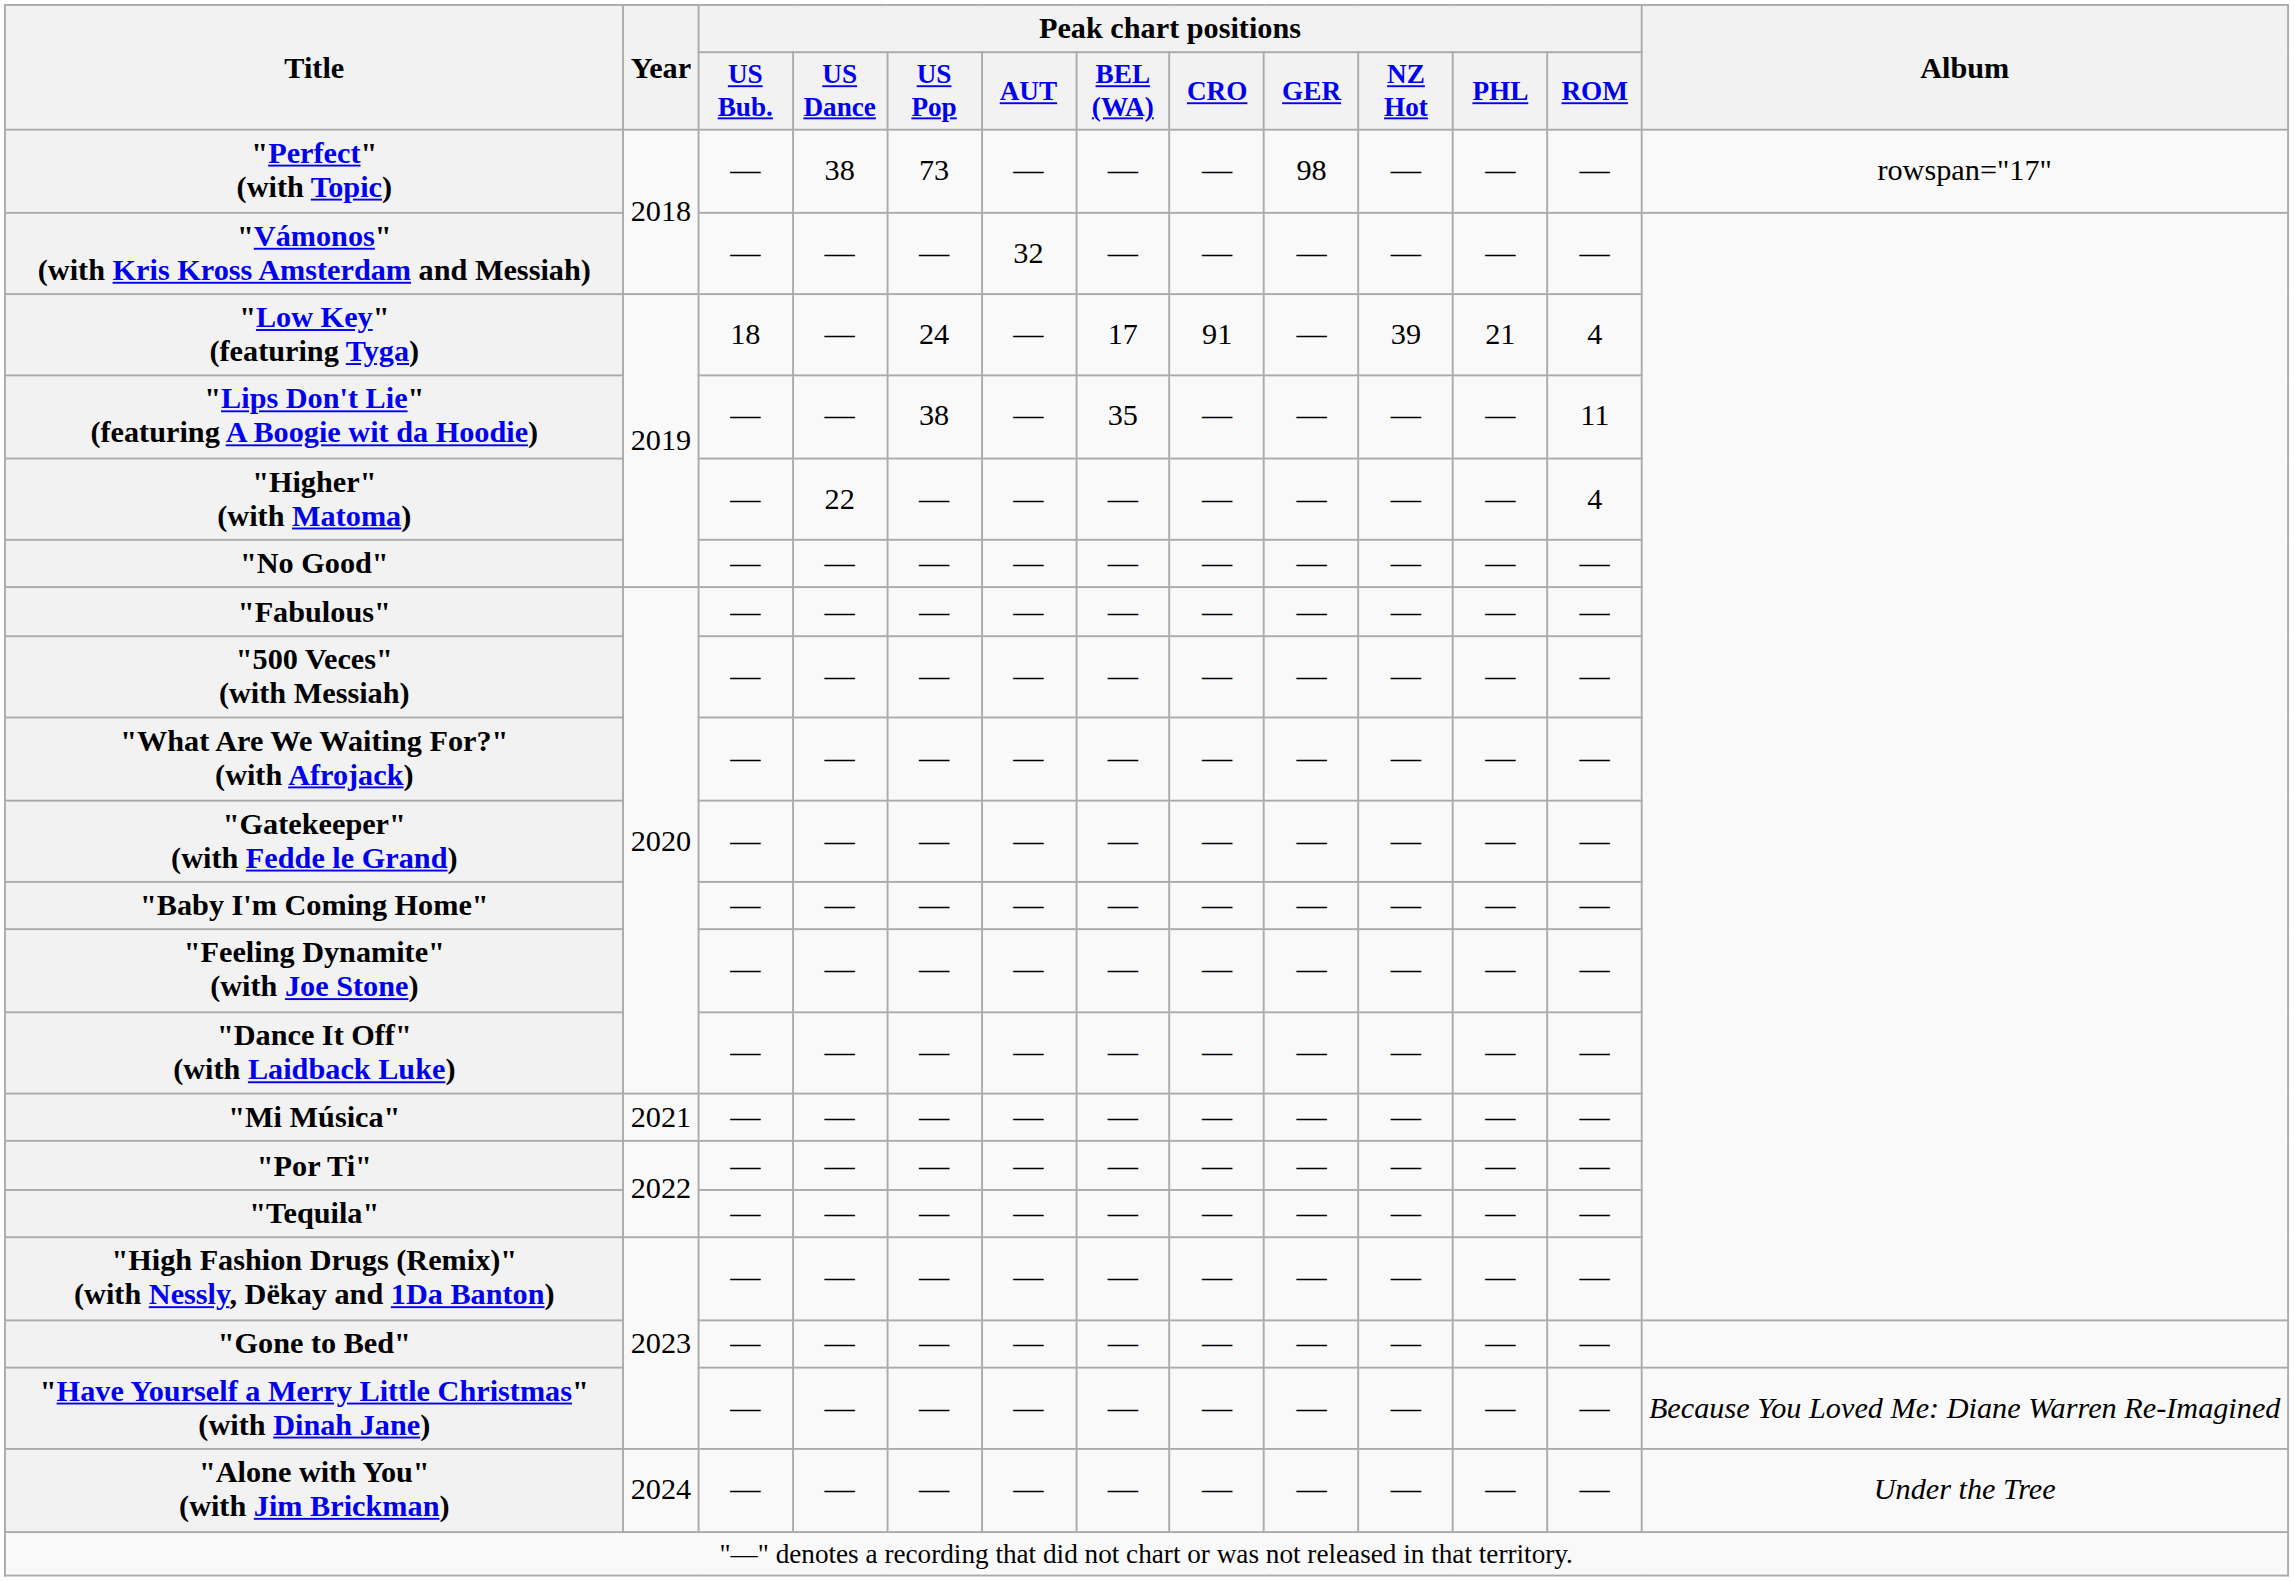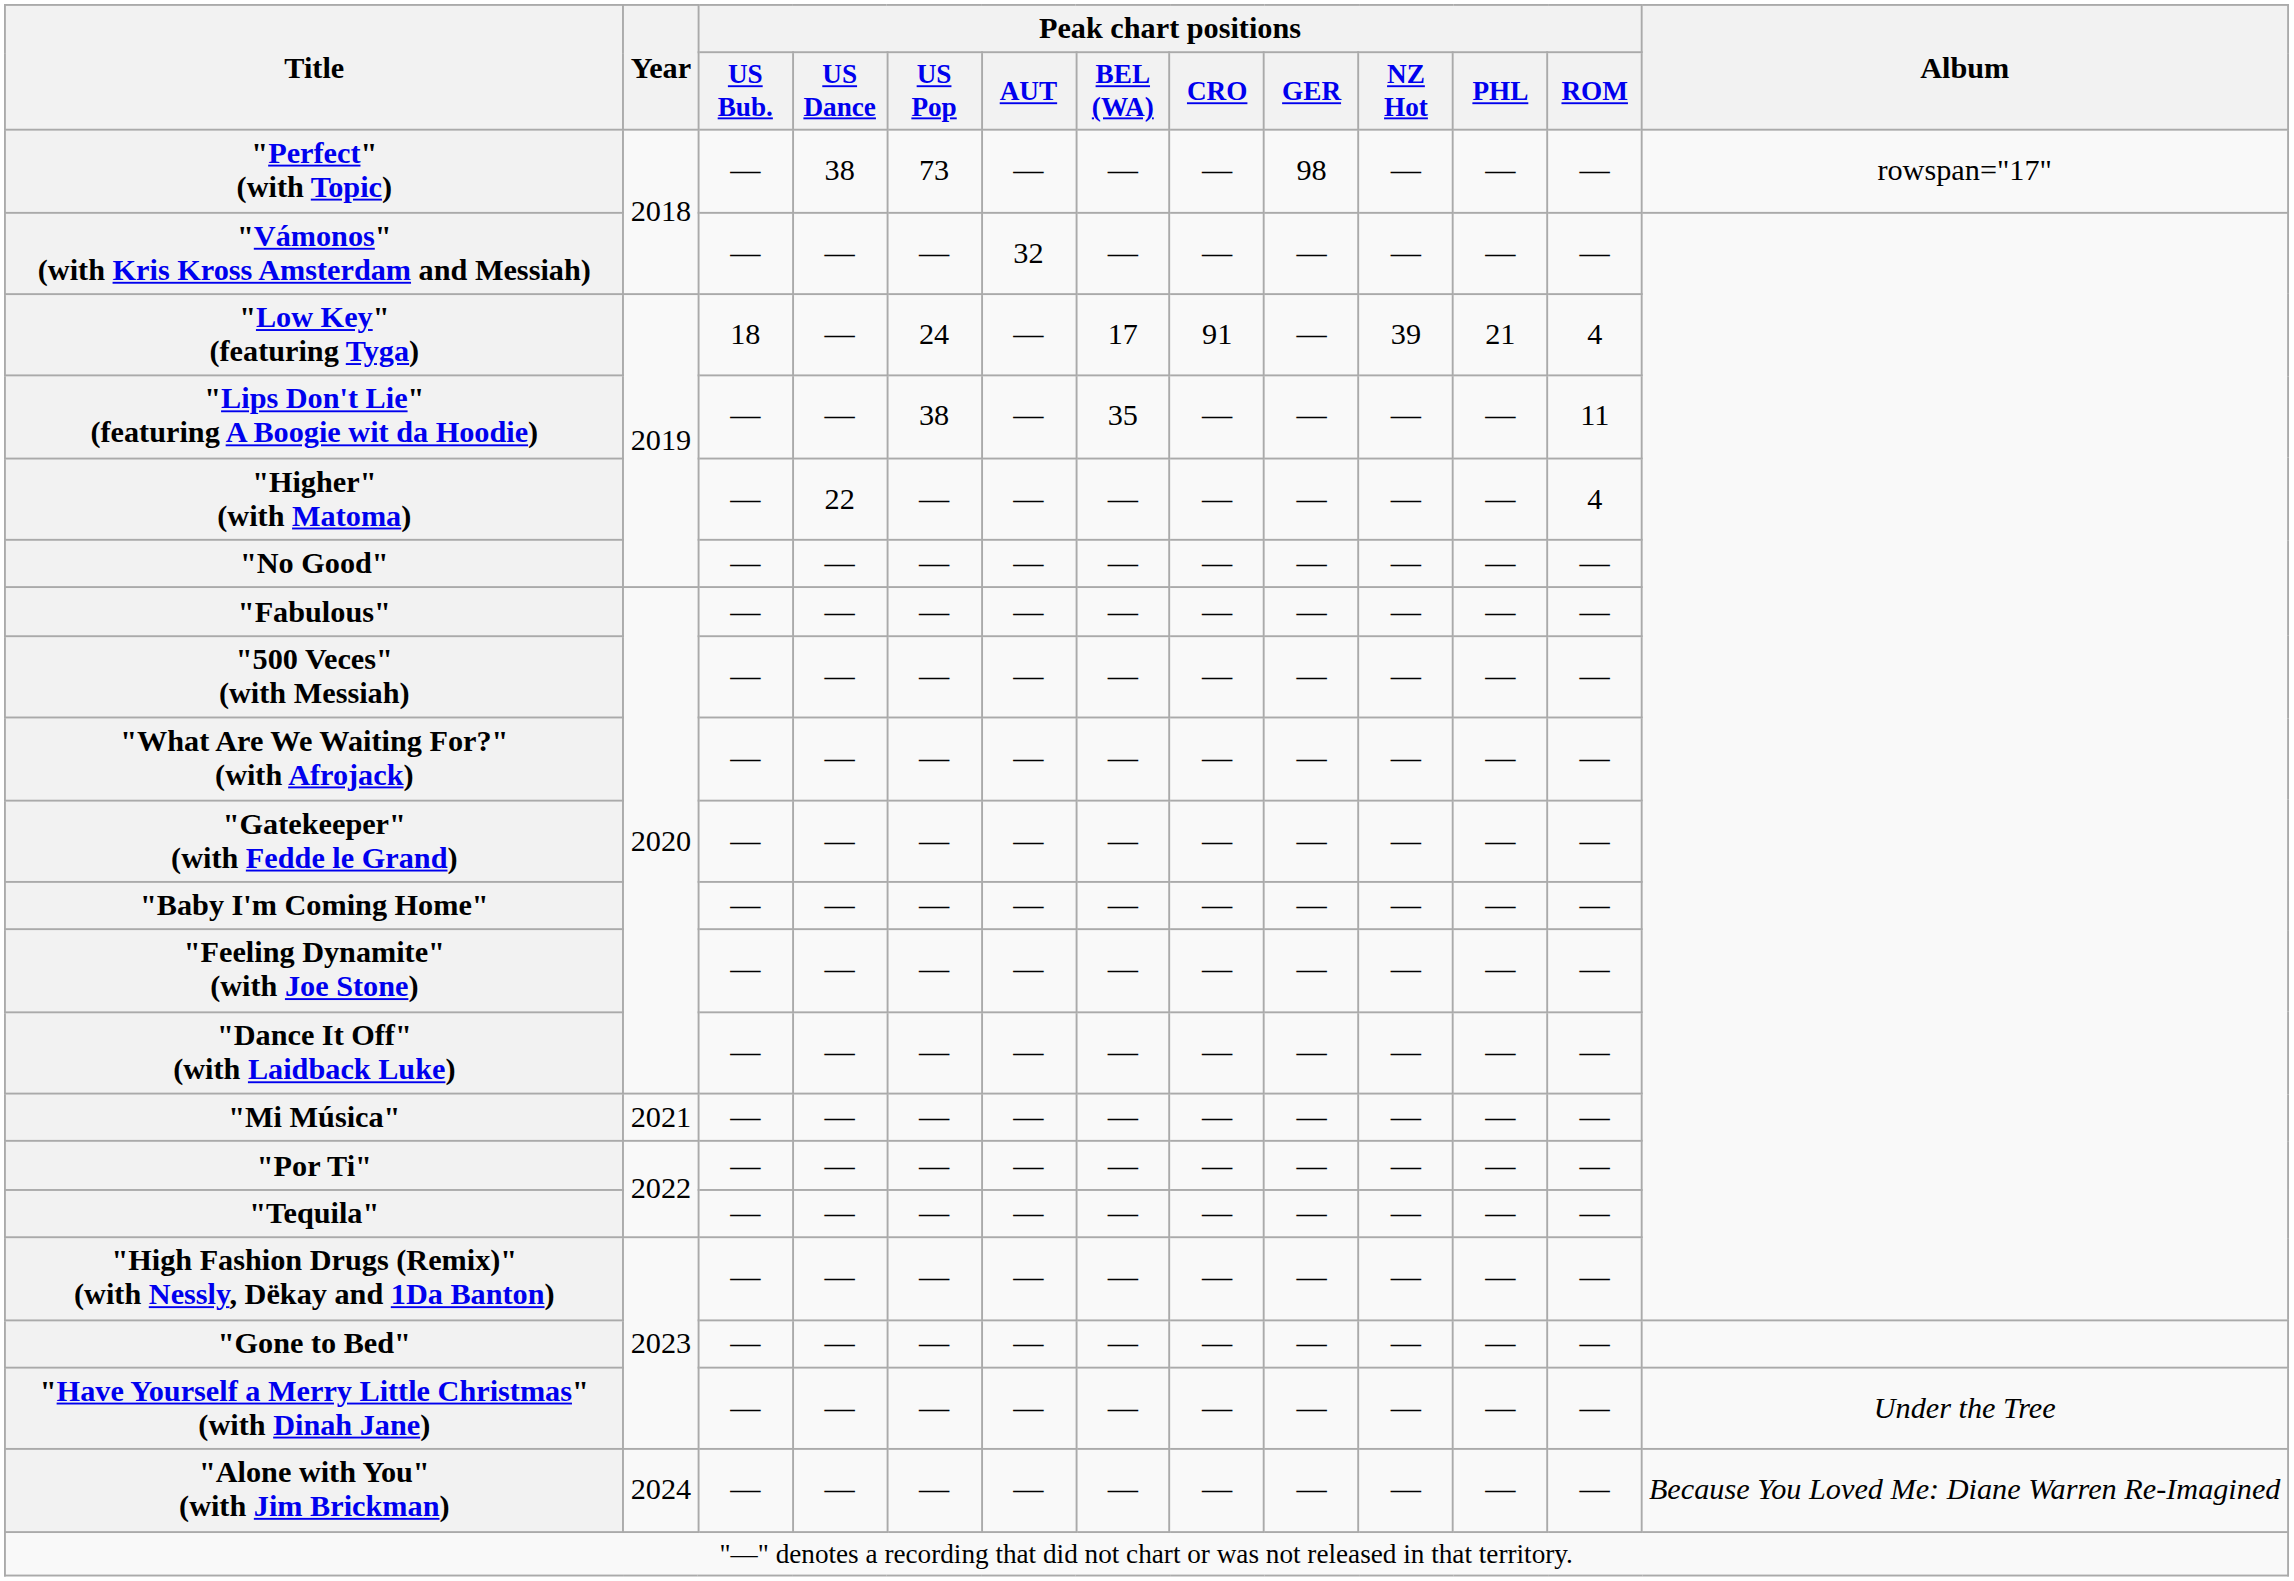(1965, 1407) Because You Loved Me: Diane Warren Re-Imagined -> (1965, 1407) Under the Tree
(1965, 1489) Under the Tree -> (1965, 1489) Because You Loved Me: Diane Warren Re-Imagined
